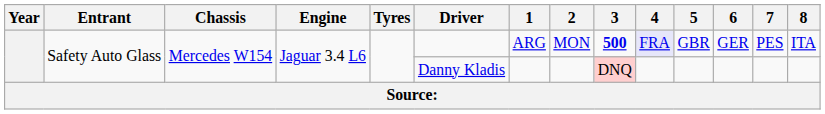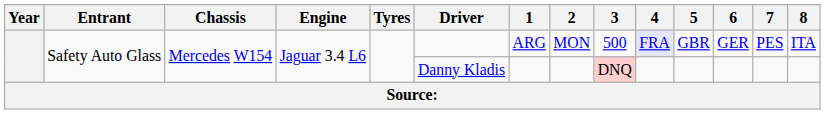(615, 43) bold -> (615, 43) normal
